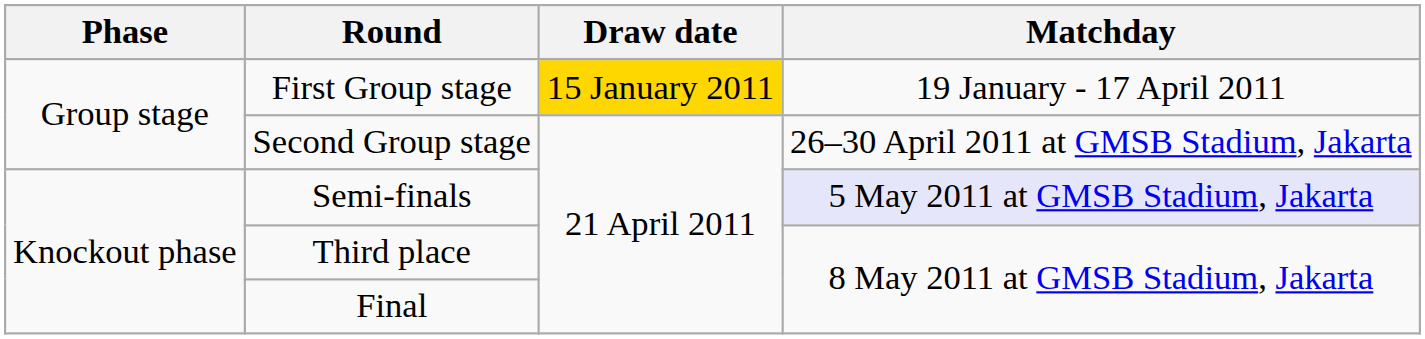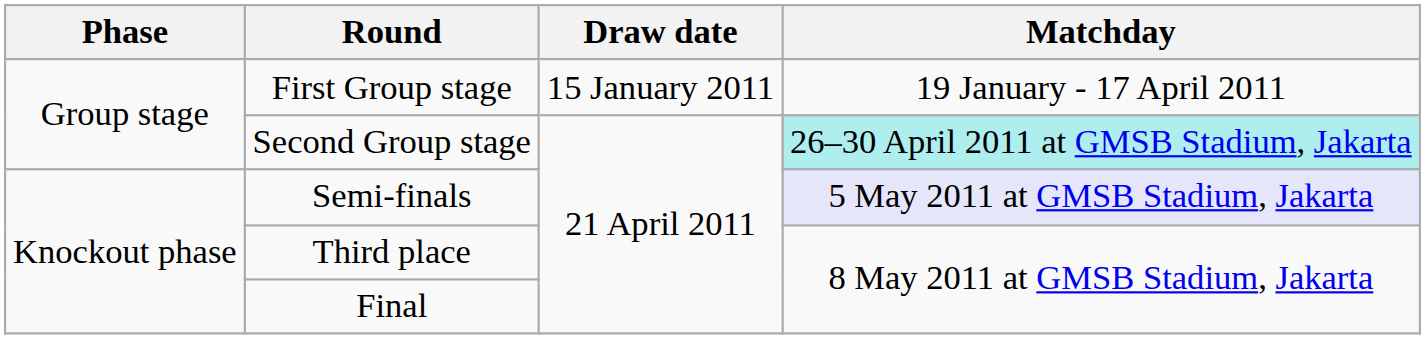(660, 86) gold background -> (660, 86) no background
(1101, 141) no background -> (1101, 141) paleturquoise background
